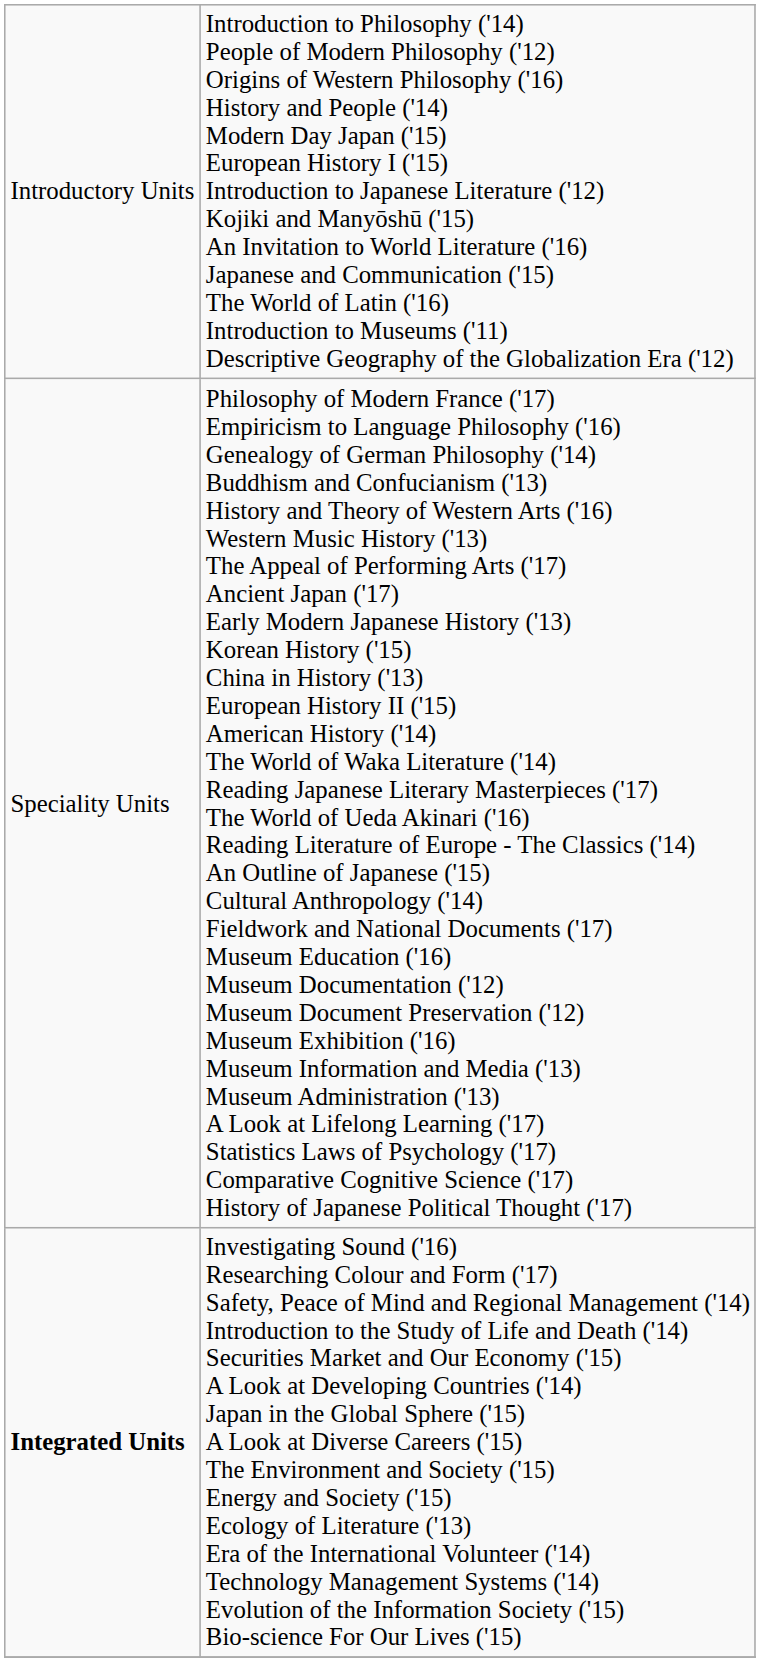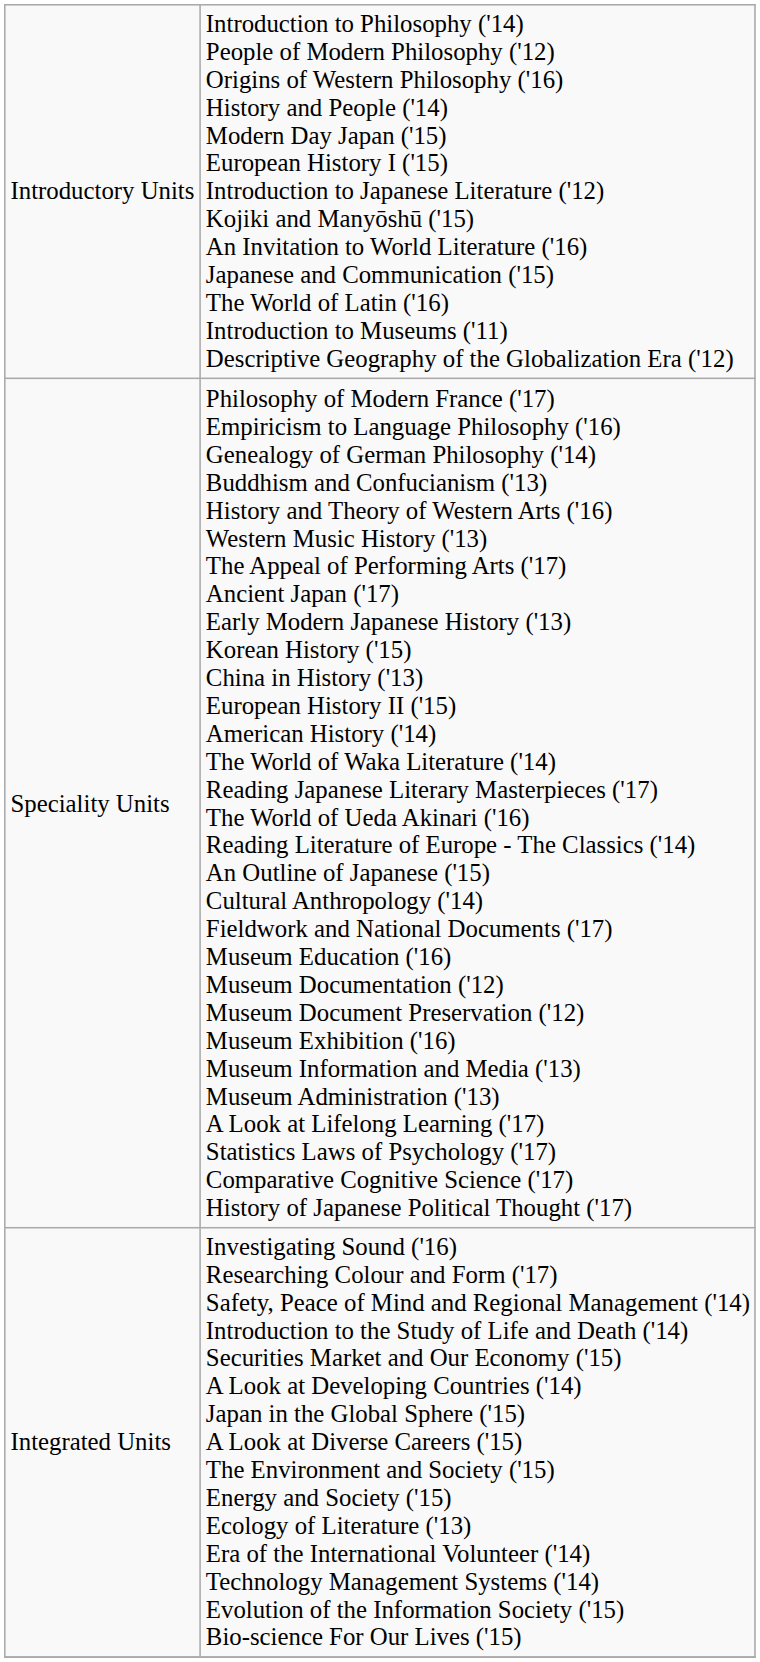(98, 1442) bold -> (91, 1442) normal
